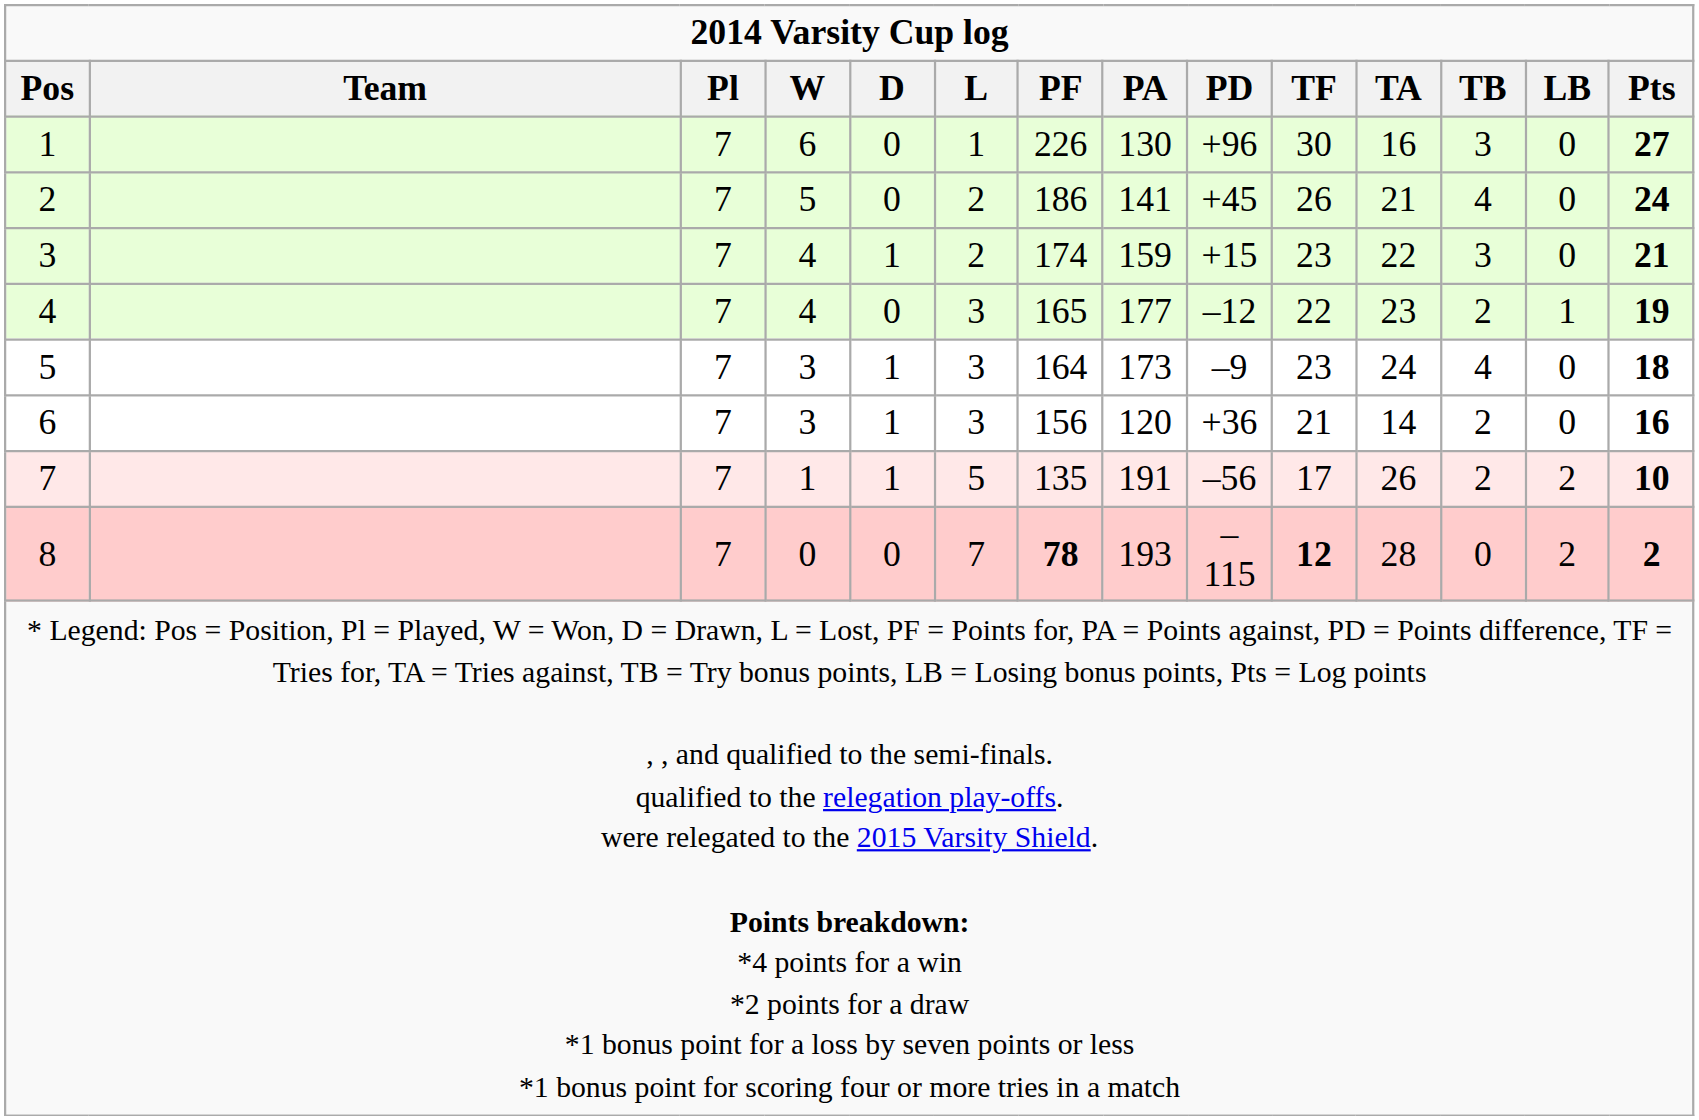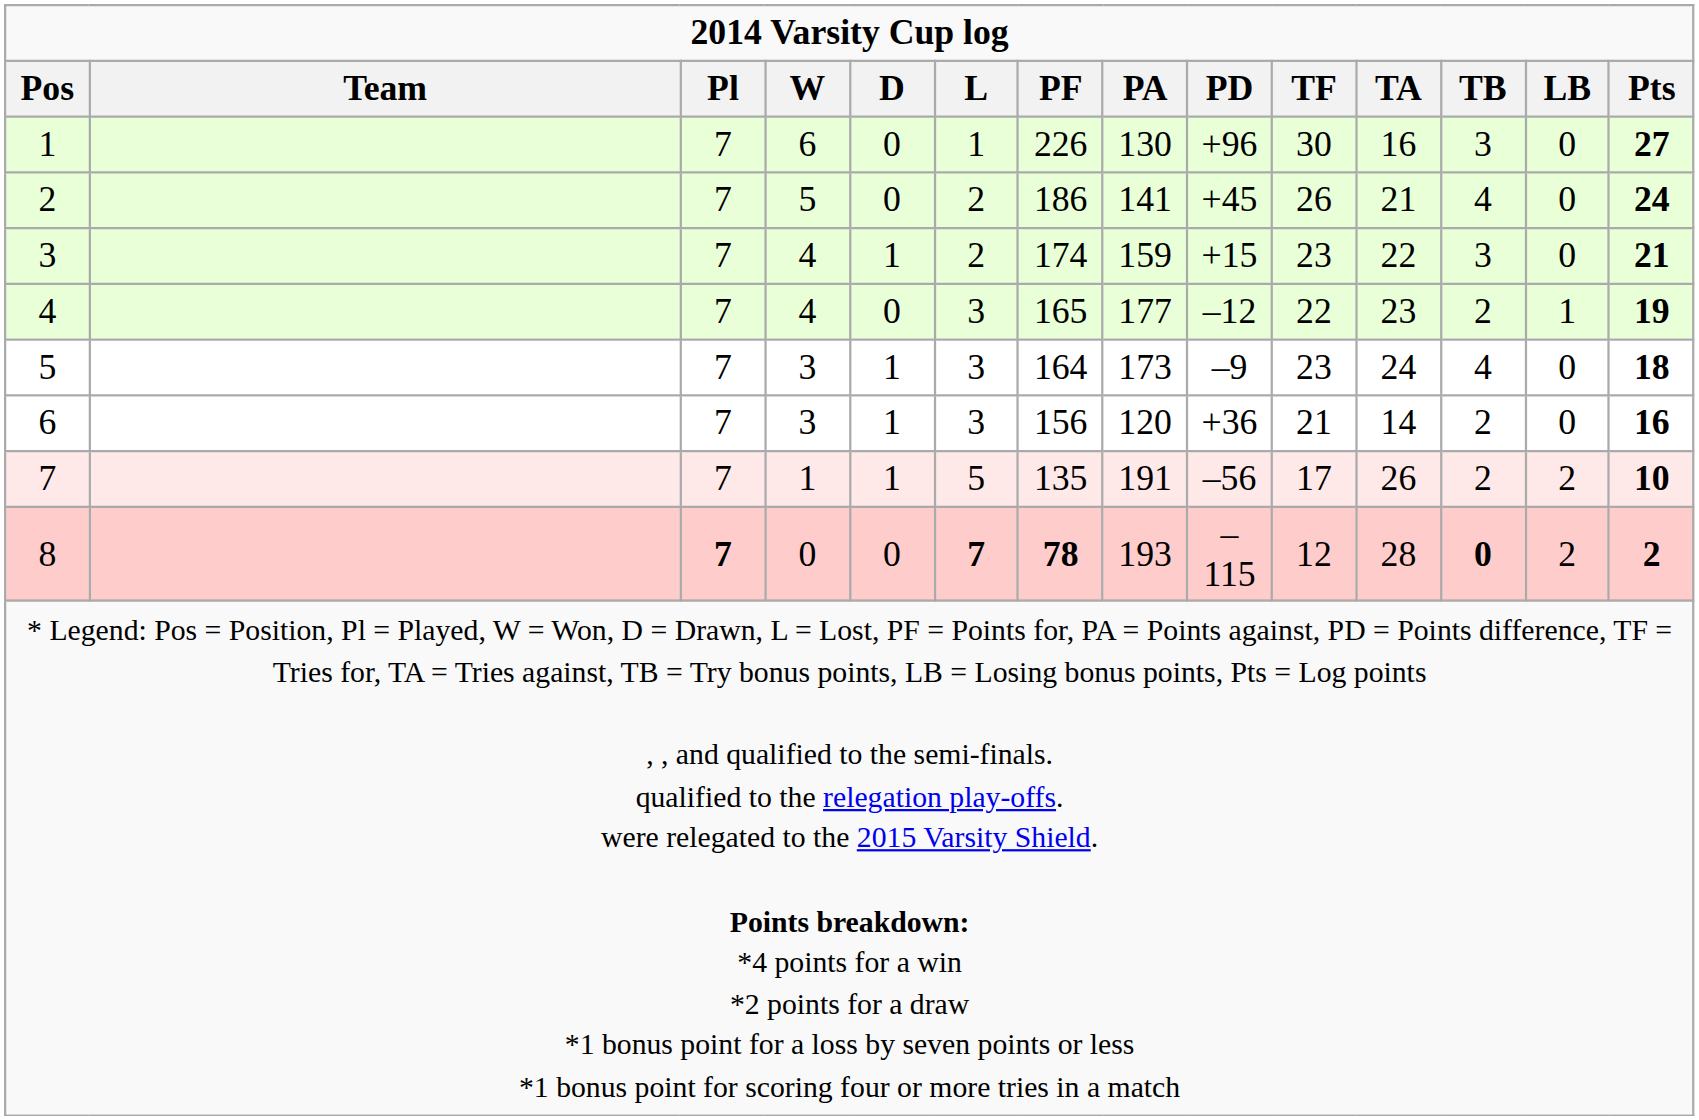(723, 553) normal -> (723, 553) bold
(976, 553) normal -> (976, 553) bold
(1314, 553) bold -> (1314, 553) normal
(1483, 553) normal -> (1483, 553) bold
